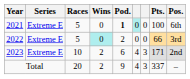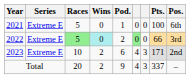(123, 24) bold -> (123, 24) normal
(137, 24) paleturquoise background -> (137, 24) no background
(77, 38) no background -> (77, 38) lightgreen background
(137, 38) no background -> (137, 38) lightgreen background
